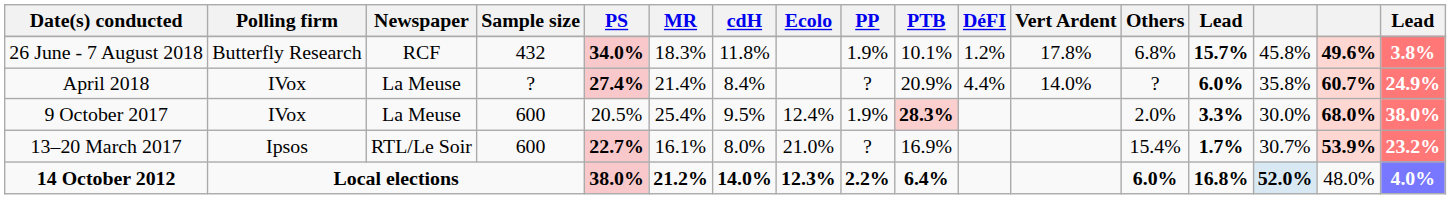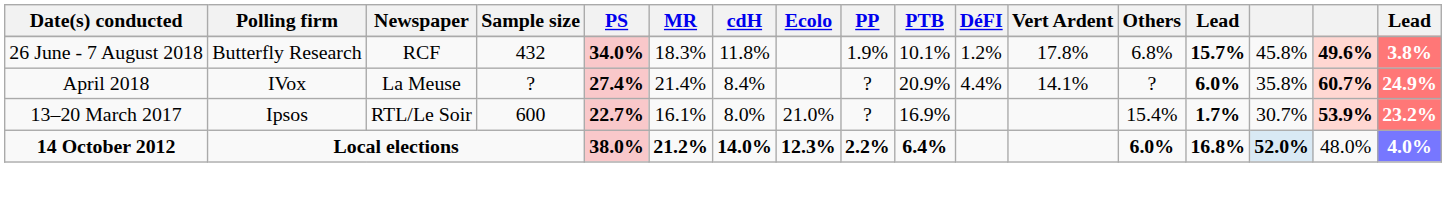(1066, 84) 14.0% -> (1063, 84) 14.1%
- row: (106, 115)
